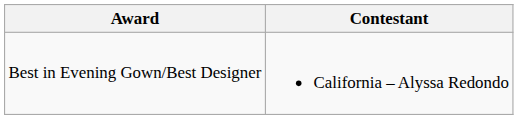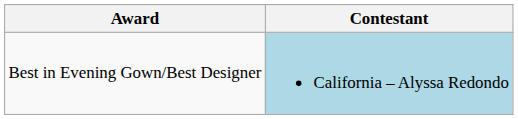(389, 83) no background -> (389, 83) lightblue background
